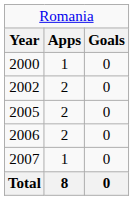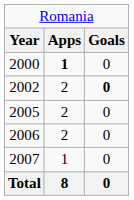(64, 64) normal -> (64, 64) bold
(107, 87) normal -> (107, 87) bold
